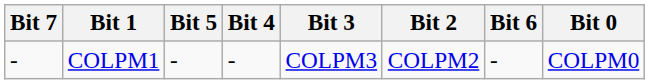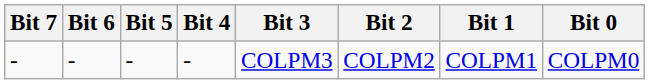columns swapped: (514, 22) <-> (114, 22)
